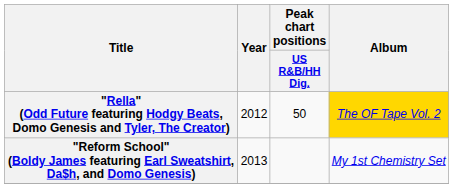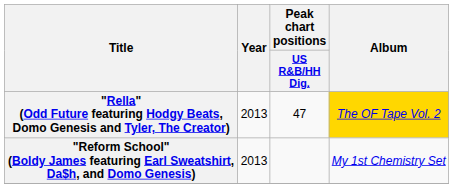(254, 114) 2012 -> (254, 114) 2013
(300, 114) 50 -> (300, 114) 47
